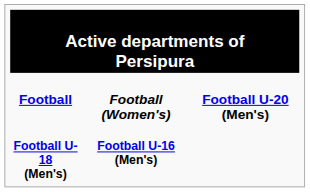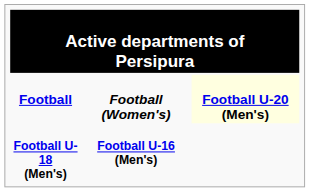(245, 107) no background -> (245, 107) lightyellow background
